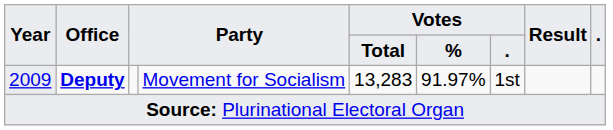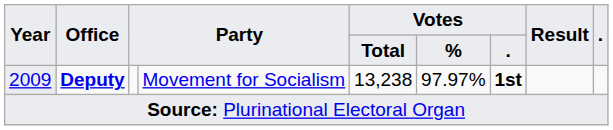(383, 80) 13,283 -> (383, 80) 13,238
(453, 80) 91.97% -> (453, 80) 97.97%
(507, 80) normal -> (508, 80) bold
